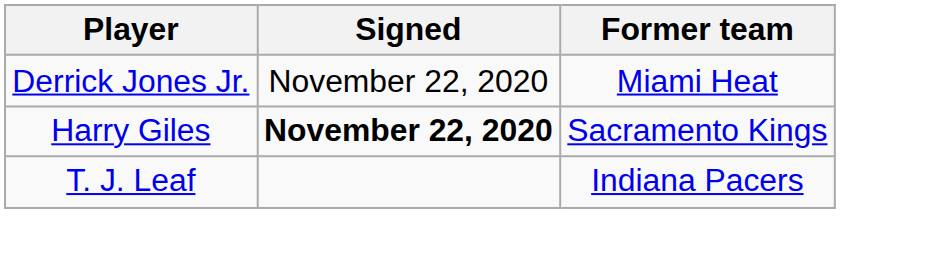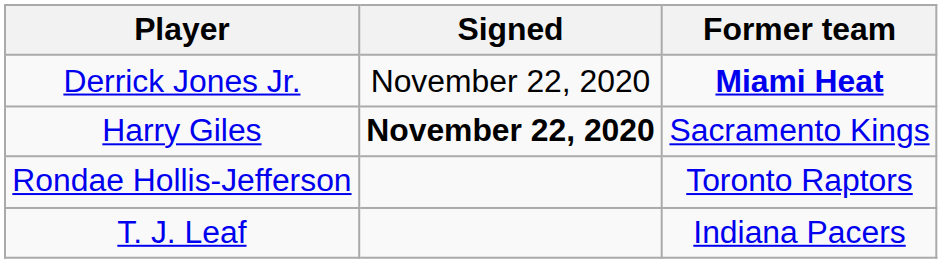(697, 80) normal -> (800, 80) bold
+ row: (182, 181)
